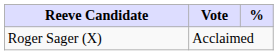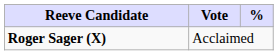(55, 38) normal -> (57, 38) bold
